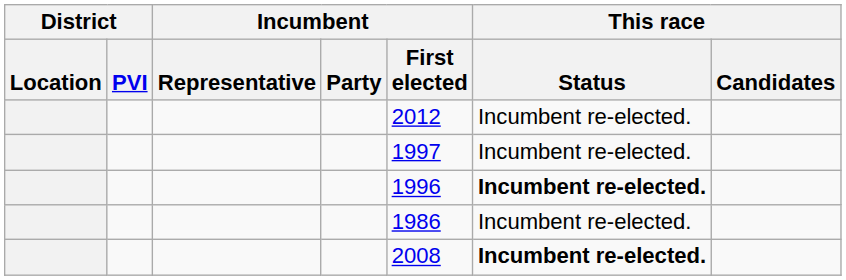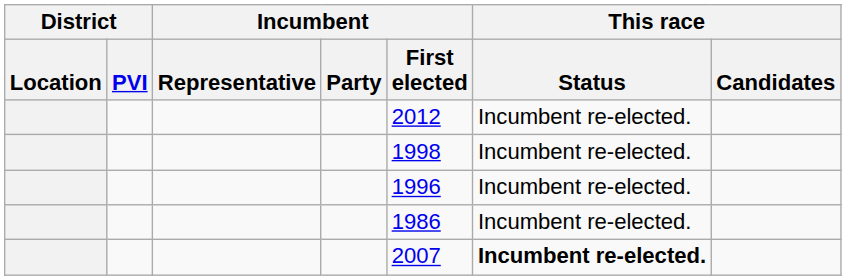(416, 151) 1997 -> (416, 151) 1998
(592, 186) bold -> (585, 186) normal
(416, 256) 2008 -> (416, 256) 2007
